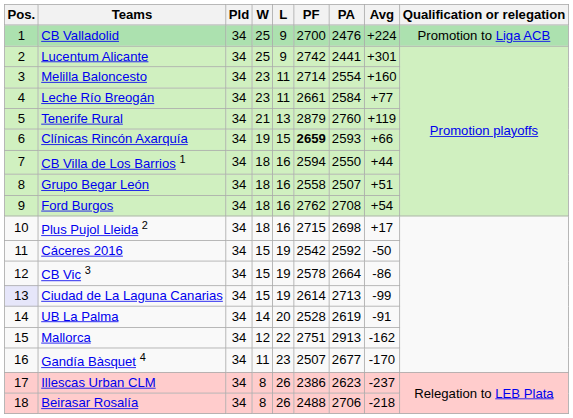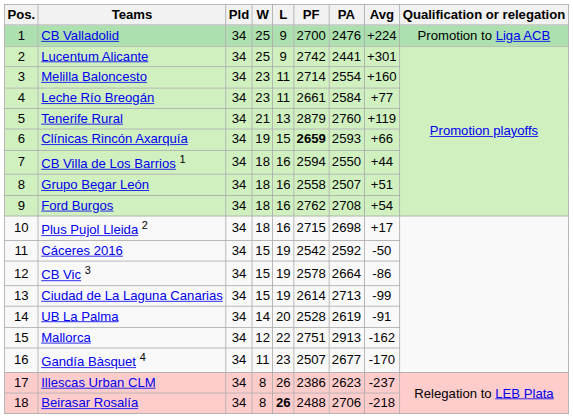(21, 296) lavender background -> (21, 296) no background
(283, 403) normal -> (283, 403) bold
